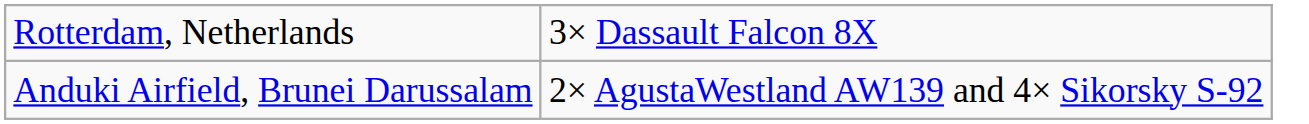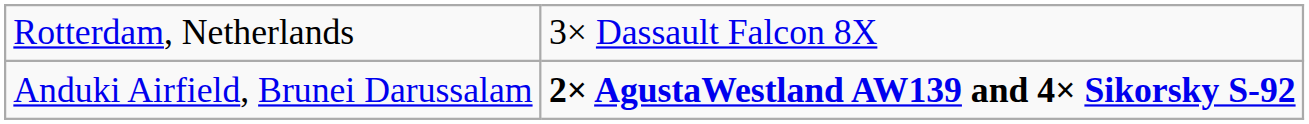(906, 89) normal -> (922, 89) bold
